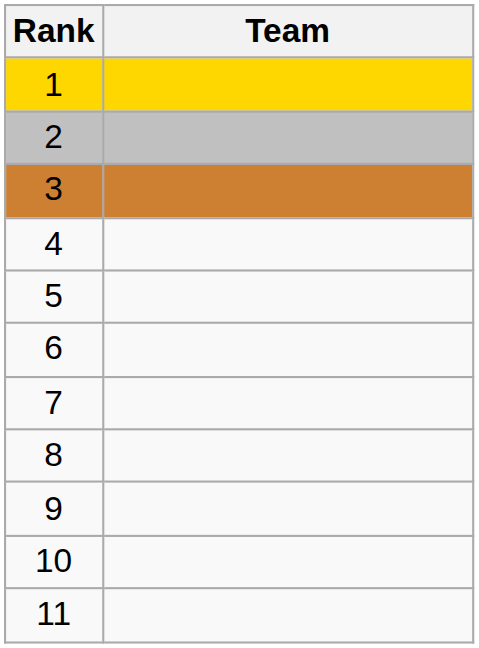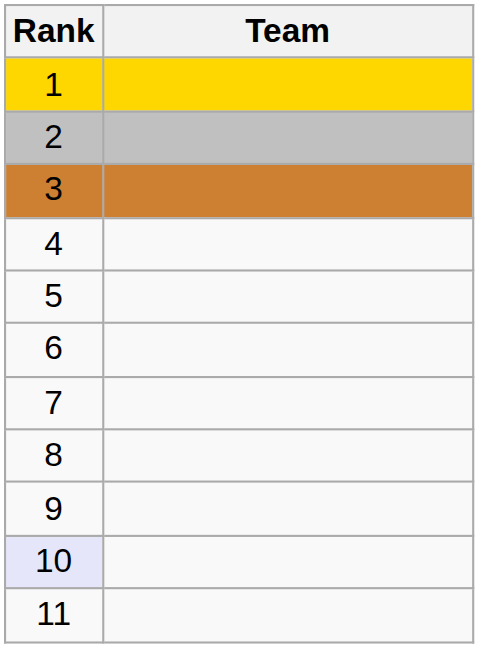(54, 561) no background -> (54, 561) lavender background
